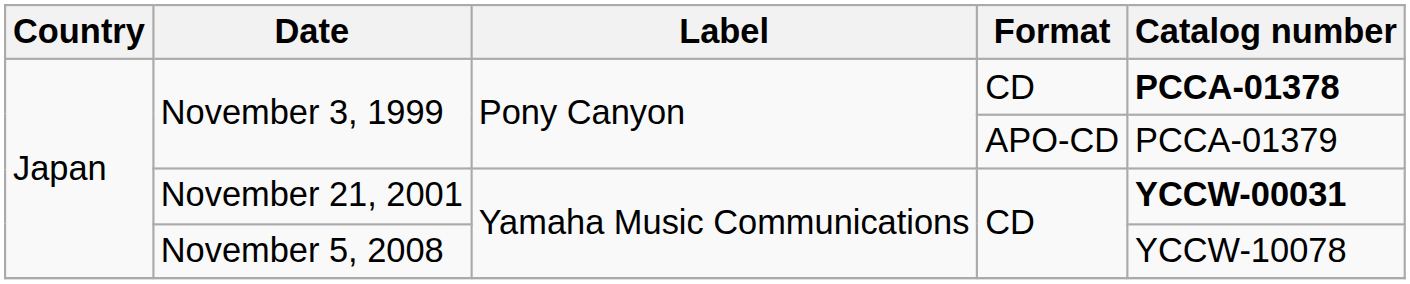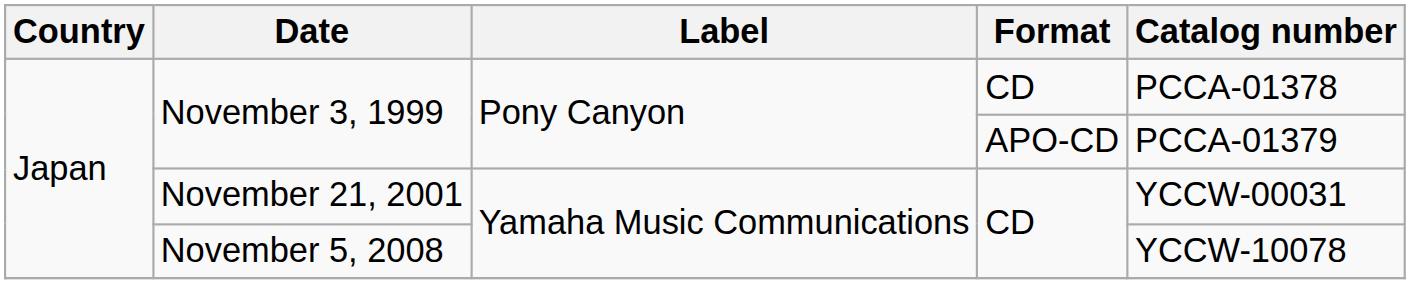(1237, 86) bold -> (1236, 86) normal
(1241, 195) bold -> (1241, 195) normal
